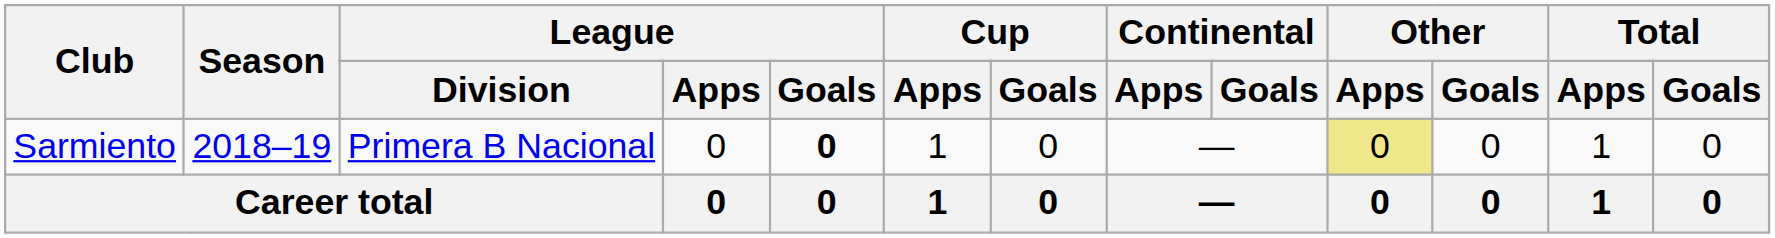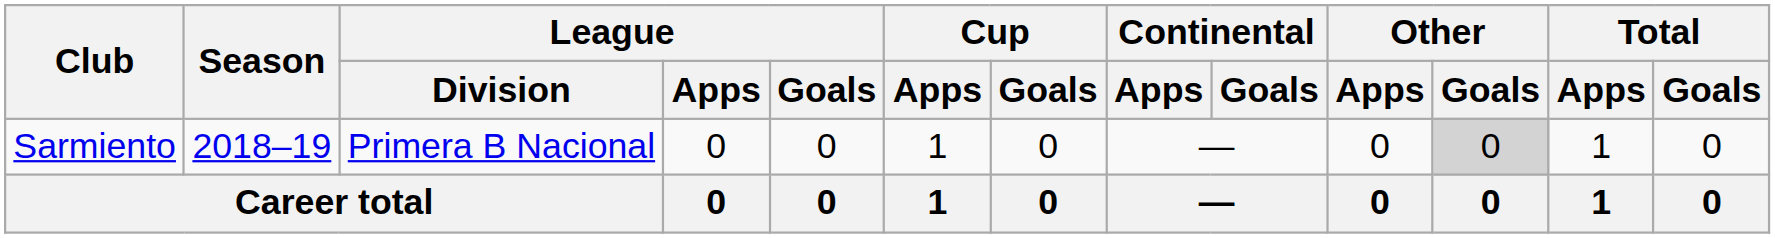(827, 145) bold -> (827, 145) normal
(1380, 145) khaki background -> (1380, 145) no background
(1491, 145) no background -> (1491, 145) lightgrey background
